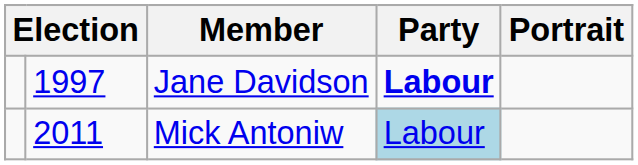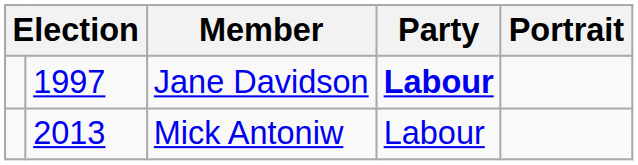(68, 133) 2011 -> (69, 133) 2013
(434, 133) lightblue background -> (434, 133) no background
